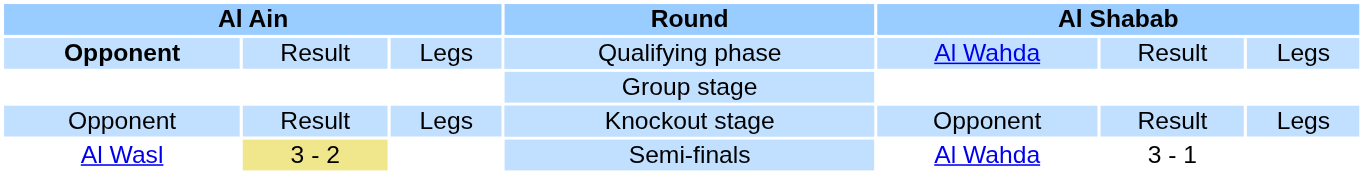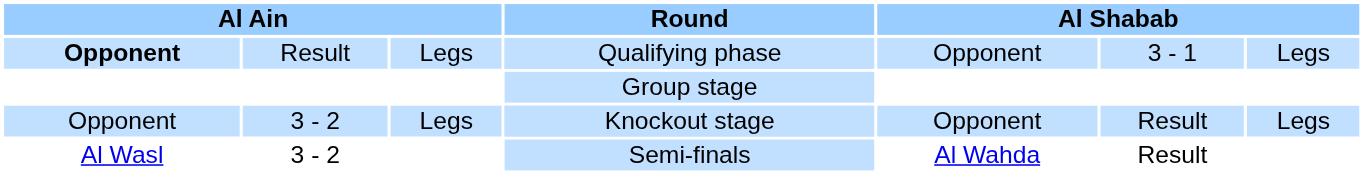(987, 53) Al Wahda -> (987, 53) Opponent
(1172, 53) Result -> (1172, 53) 3 - 1
(315, 120) Result -> (315, 120) 3 - 2
(315, 154) khaki background -> (315, 154) no background
(1172, 154) 3 - 1 -> (1172, 154) Result
